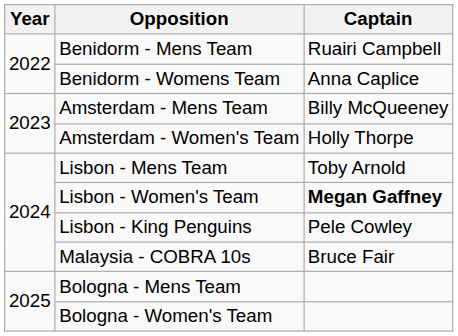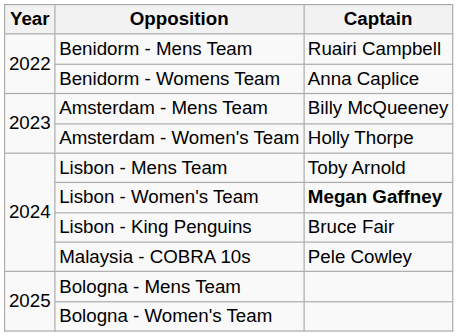(360, 227) Pele Cowley -> (351, 227) Bruce Fair
(351, 256) Bruce Fair -> (360, 256) Pele Cowley
